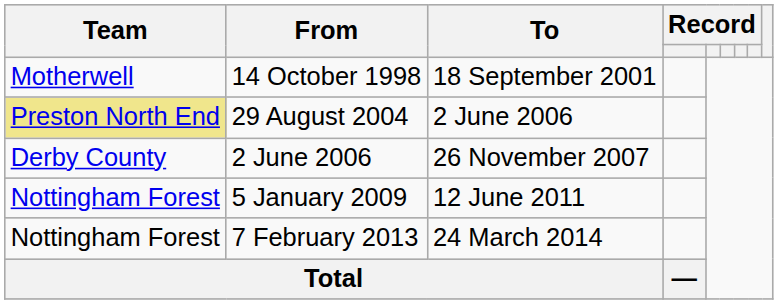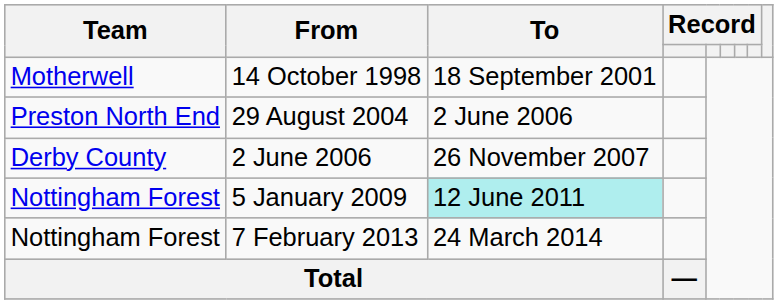(115, 117) khaki background -> (115, 117) no background
(509, 197) no background -> (509, 197) paleturquoise background
